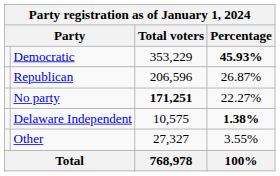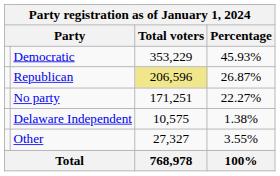(241, 56) bold -> (241, 56) normal
(171, 77) no background -> (171, 77) khaki background
(171, 98) bold -> (171, 98) normal
(241, 118) bold -> (241, 118) normal
